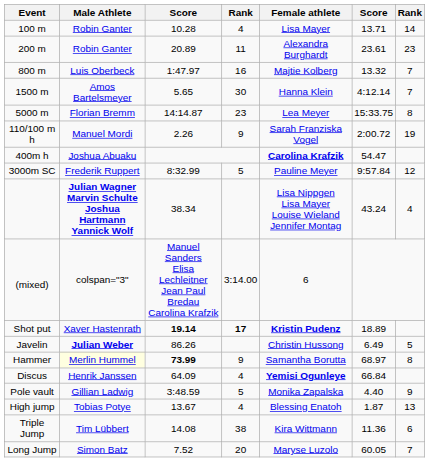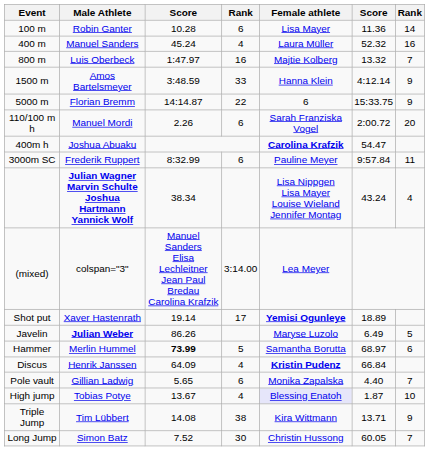(241, 28) 4 -> (241, 28) 6
(374, 28) 13.71 -> (374, 28) 11.36
- row: (32, 49)
+ row: (32, 44)
(183, 92) 5.65 -> (183, 81) 3:48.59
(241, 92) 30 -> (241, 81) 33
(410, 92) 7 -> (410, 81) 9
(241, 113) 23 -> (241, 102) 22
(306, 113) Lea Meyer -> (306, 102) 6
(410, 113) 8 -> (410, 102) 9
(241, 134) 9 -> (241, 123) 6
(410, 134) 19 -> (410, 123) 20
(241, 171) 5 -> (241, 160) 6
(410, 171) 12 -> (410, 160) 11
(306, 280) 6 -> (306, 269) Lea Meyer
(183, 329) bold -> (183, 318) normal
(241, 329) bold -> (241, 318) normal
(306, 329) Kristin Pudenz -> (306, 318) Yemisi Ogunleye
(306, 344) Christin Hussong -> (306, 333) Maryse Luzolo
(102, 360) lightyellow background -> (102, 349) no background
(241, 360) 9 -> (241, 349) 5
(410, 360) 8 -> (410, 349) 6
(306, 376) Yemisi Ogunleye -> (306, 365) Kristin Pudenz
(183, 392) 3:48.59 -> (183, 381) 5.65
(241, 392) 5 -> (241, 381) 6
(410, 392) 9 -> (410, 381) 7
(306, 407) no background -> (306, 396) lavender background
(410, 407) 13 -> (410, 396) 10
(374, 428) 11.36 -> (374, 417) 13.71
(410, 428) 6 -> (410, 417) 9
(241, 450) 20 -> (241, 439) 30
(306, 450) Maryse Luzolo -> (306, 439) Christin Hussong
